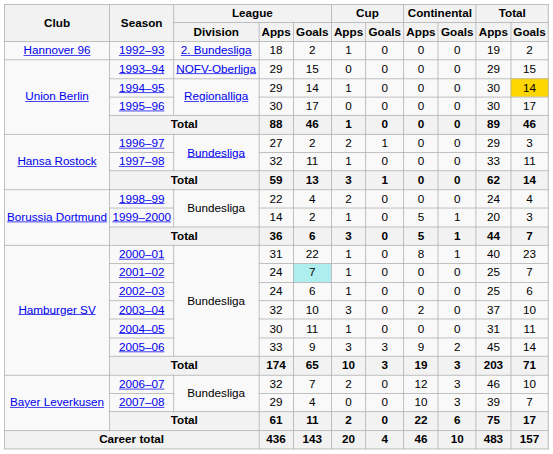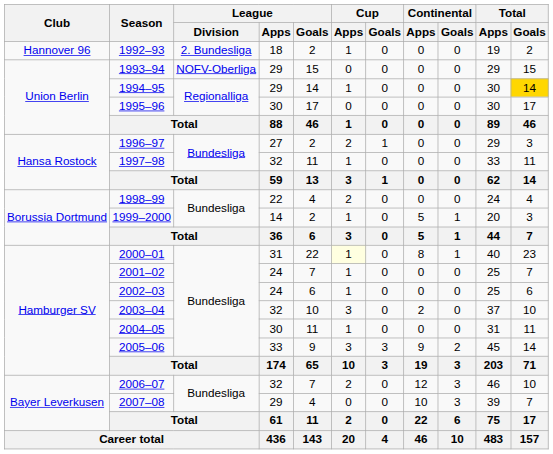(349, 254) no background -> (349, 254) lightyellow background
(312, 273) paleturquoise background -> (312, 273) no background
